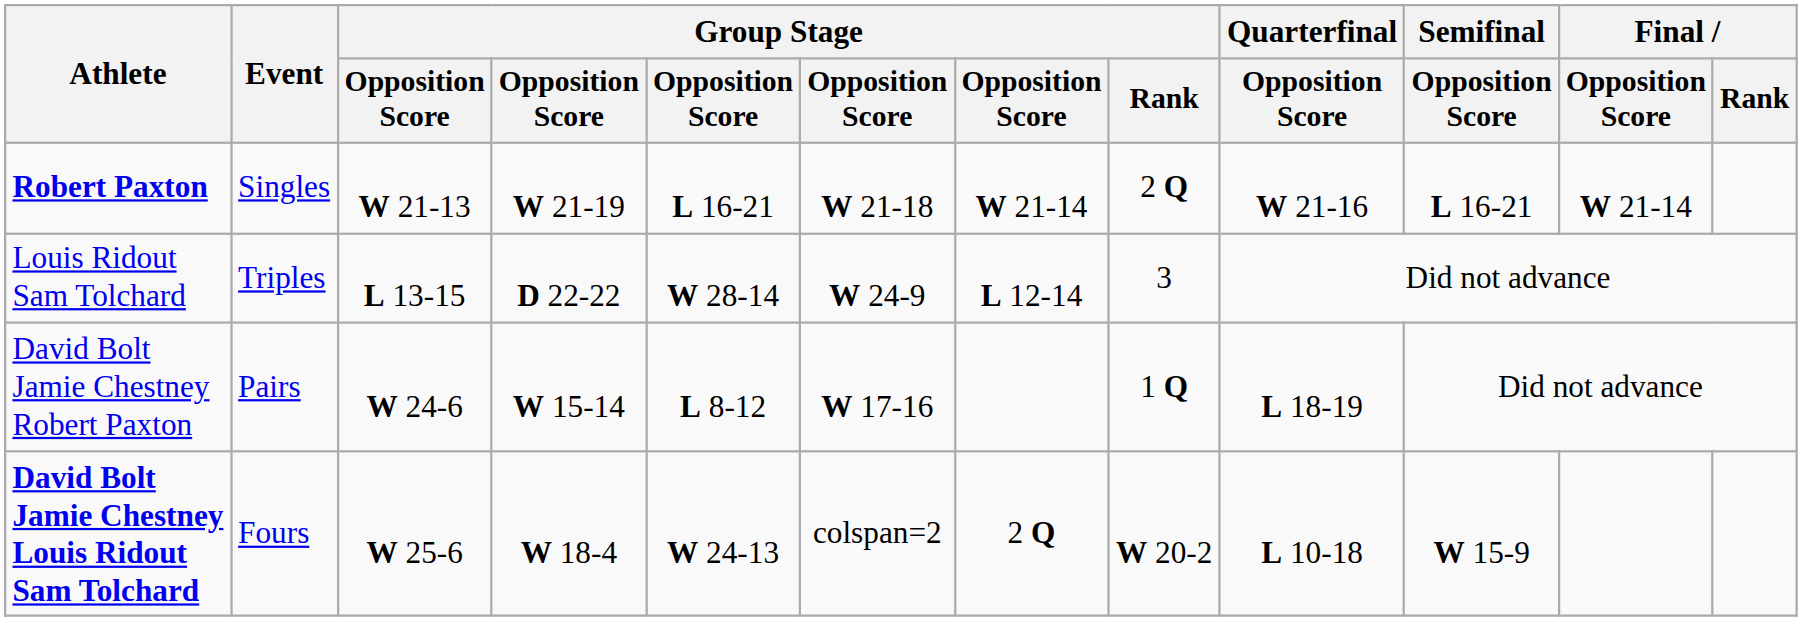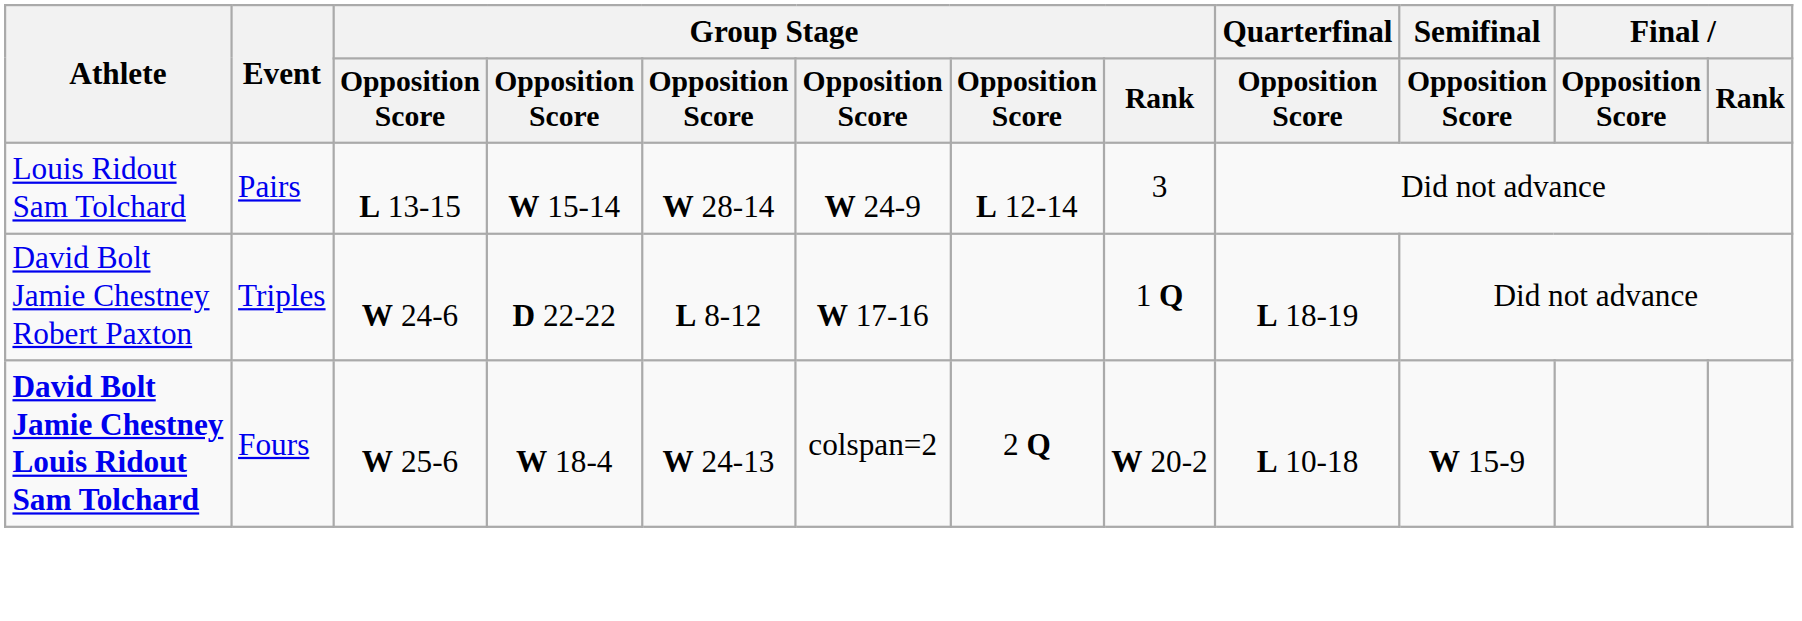- row: (110, 187)
(282, 277) Triples -> (269, 187) Pairs
(569, 296) D 22-22 -> (564, 206) W 15-14
(269, 386) Pairs -> (282, 296) Triples
(569, 405) W 15-14 -> (564, 315) D 22-22
